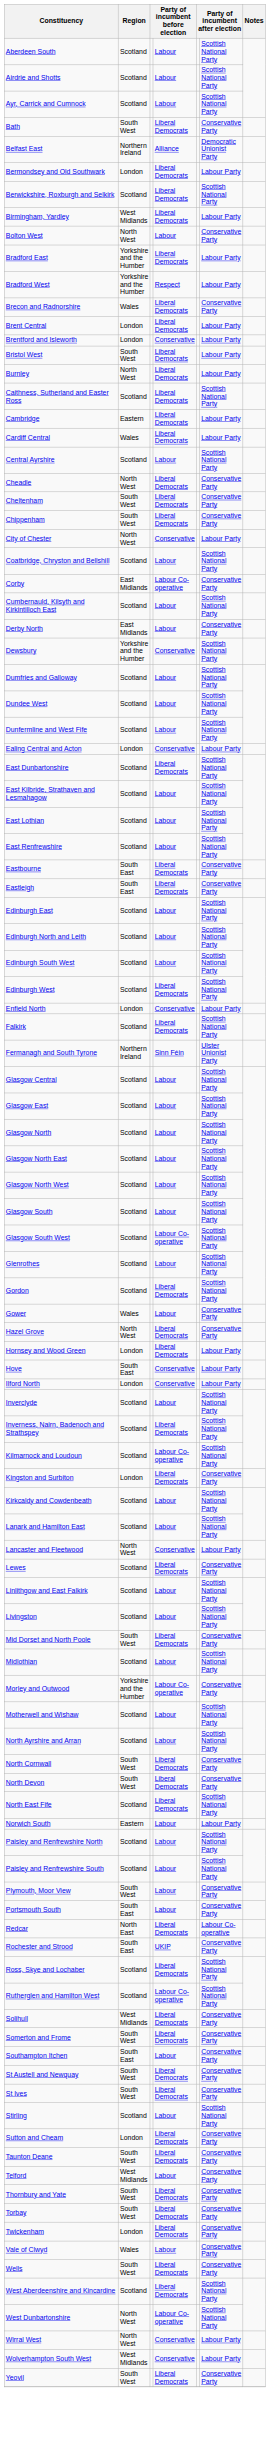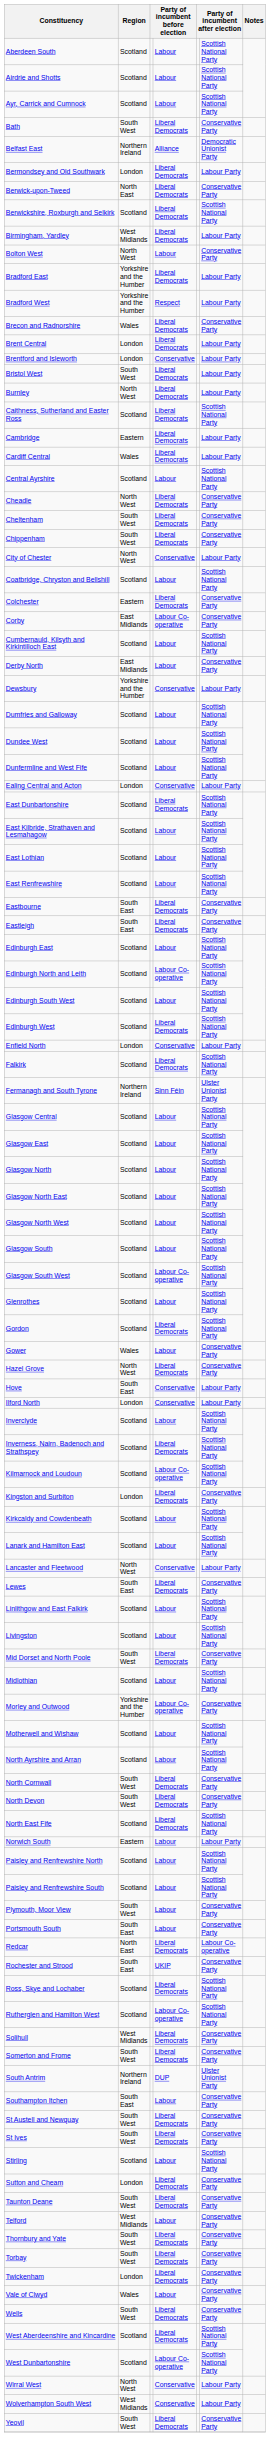+ row: (38, 190)
+ row: (22, 602)
(214, 651) Scottish National Party -> (221, 688) Labour Party
(165, 937) Labour -> (172, 974) Labour Co-operative
- row: (46, 1351)
(133, 1568) Scotland -> (129, 1587) South East
+ row: (25, 2078)
(128, 2318) North West -> (133, 2363) Scotland
